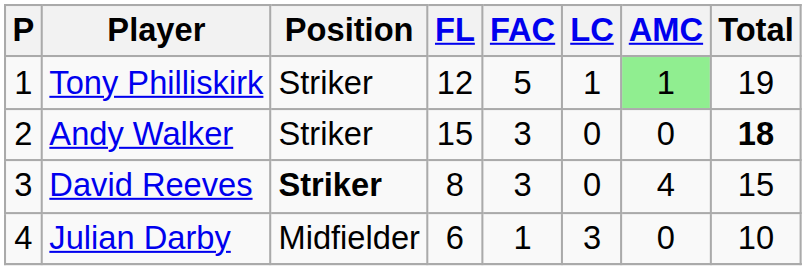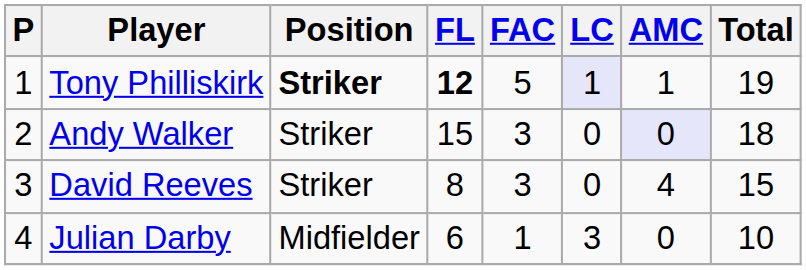(326, 82) normal -> (330, 82) bold
(455, 82) normal -> (455, 82) bold
(592, 82) no background -> (592, 82) lavender background
(666, 82) lightgreen background -> (666, 82) no background
(666, 133) no background -> (666, 133) lavender background
(756, 133) bold -> (756, 133) normal
(330, 185) bold -> (326, 185) normal
